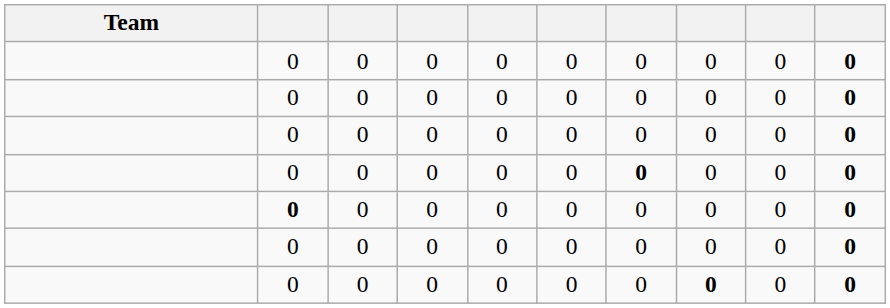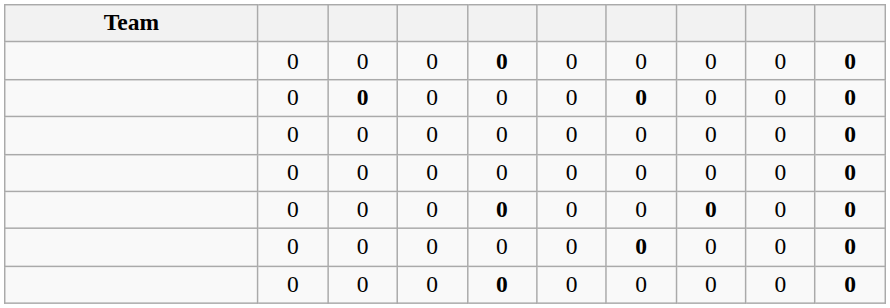(502, 60) normal -> (502, 60) bold
(363, 97) normal -> (363, 97) bold
(641, 97) normal -> (641, 97) bold
(641, 172) bold -> (641, 172) normal
(293, 209) bold -> (293, 209) normal
(502, 209) normal -> (502, 209) bold
(711, 209) normal -> (711, 209) bold
(641, 246) normal -> (641, 246) bold
(502, 284) normal -> (502, 284) bold
(711, 284) bold -> (711, 284) normal
